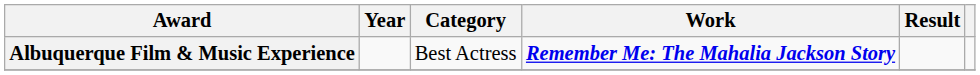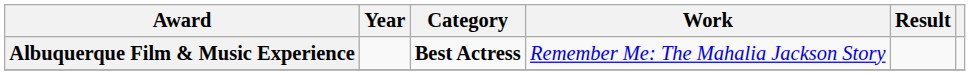(466, 53) normal -> (468, 53) bold
(711, 53) bold -> (708, 53) normal
